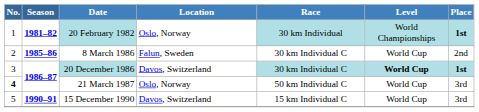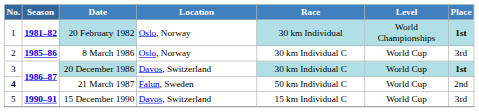(166, 53) Falun, Sweden -> (165, 53) Oslo, Norway
(461, 53) 2nd -> (461, 53) 3rd
(407, 69) bold -> (407, 69) normal
(165, 84) Oslo, Norway -> (166, 84) Falun, Sweden
(461, 84) 3rd -> (461, 84) 2nd
